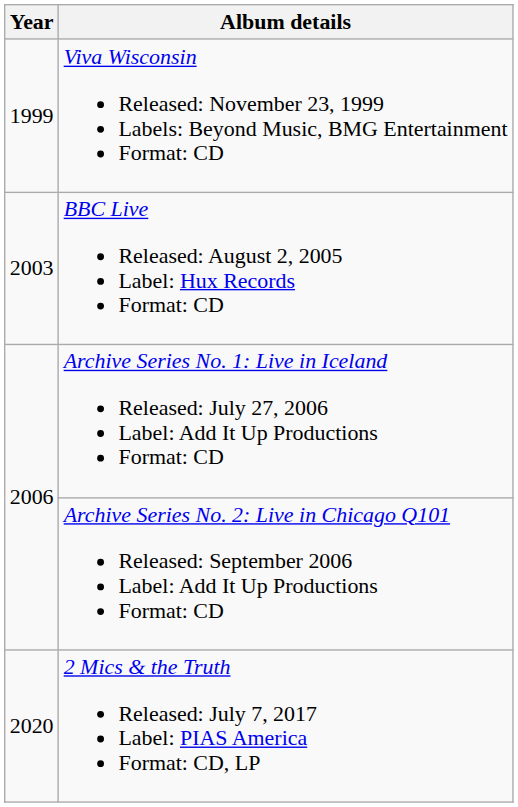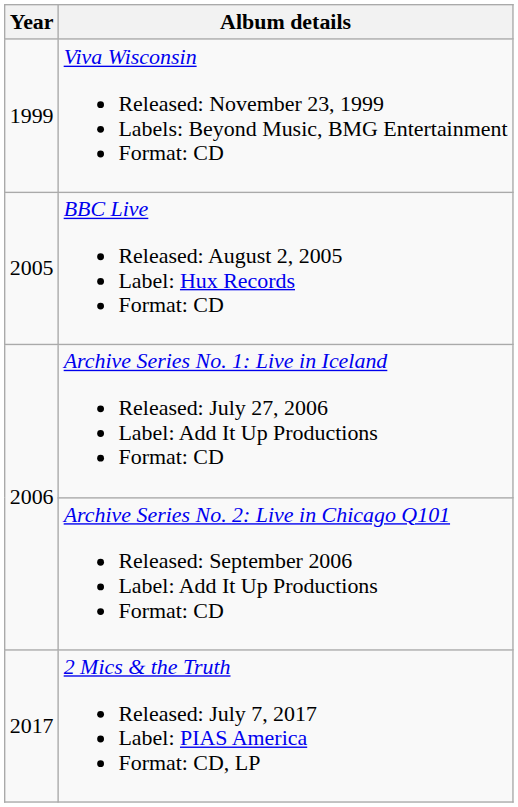(32, 268) 2003 -> (32, 268) 2005
(32, 725) 2020 -> (32, 725) 2017
